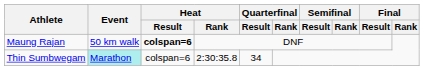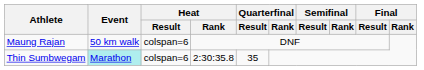(168, 43) bold -> (166, 43) normal
(256, 58) 34 -> (253, 58) 35
